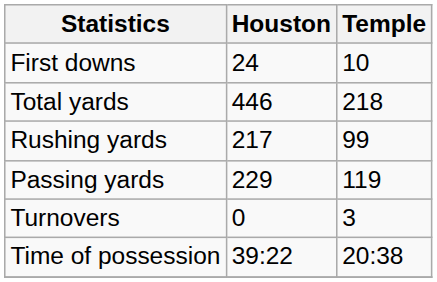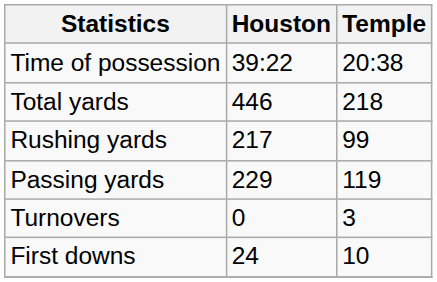rows swapped: (73, 62) <-> (115, 256)
